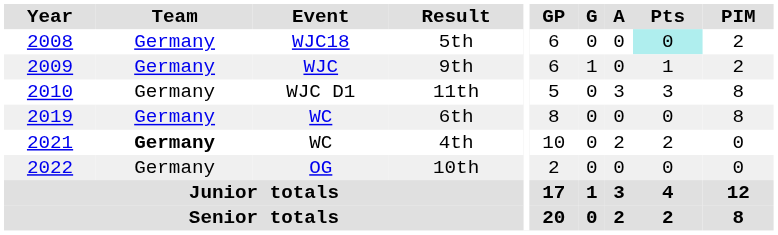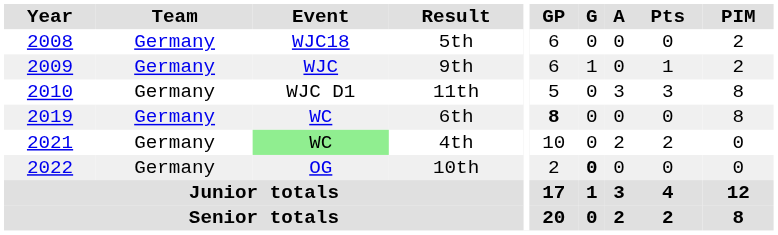(668, 42) paleturquoise background -> (668, 42) no background
(554, 117) normal -> (554, 117) bold
(175, 142) bold -> (175, 142) normal
(321, 142) no background -> (321, 142) lightgreen background
(592, 168) normal -> (592, 168) bold
